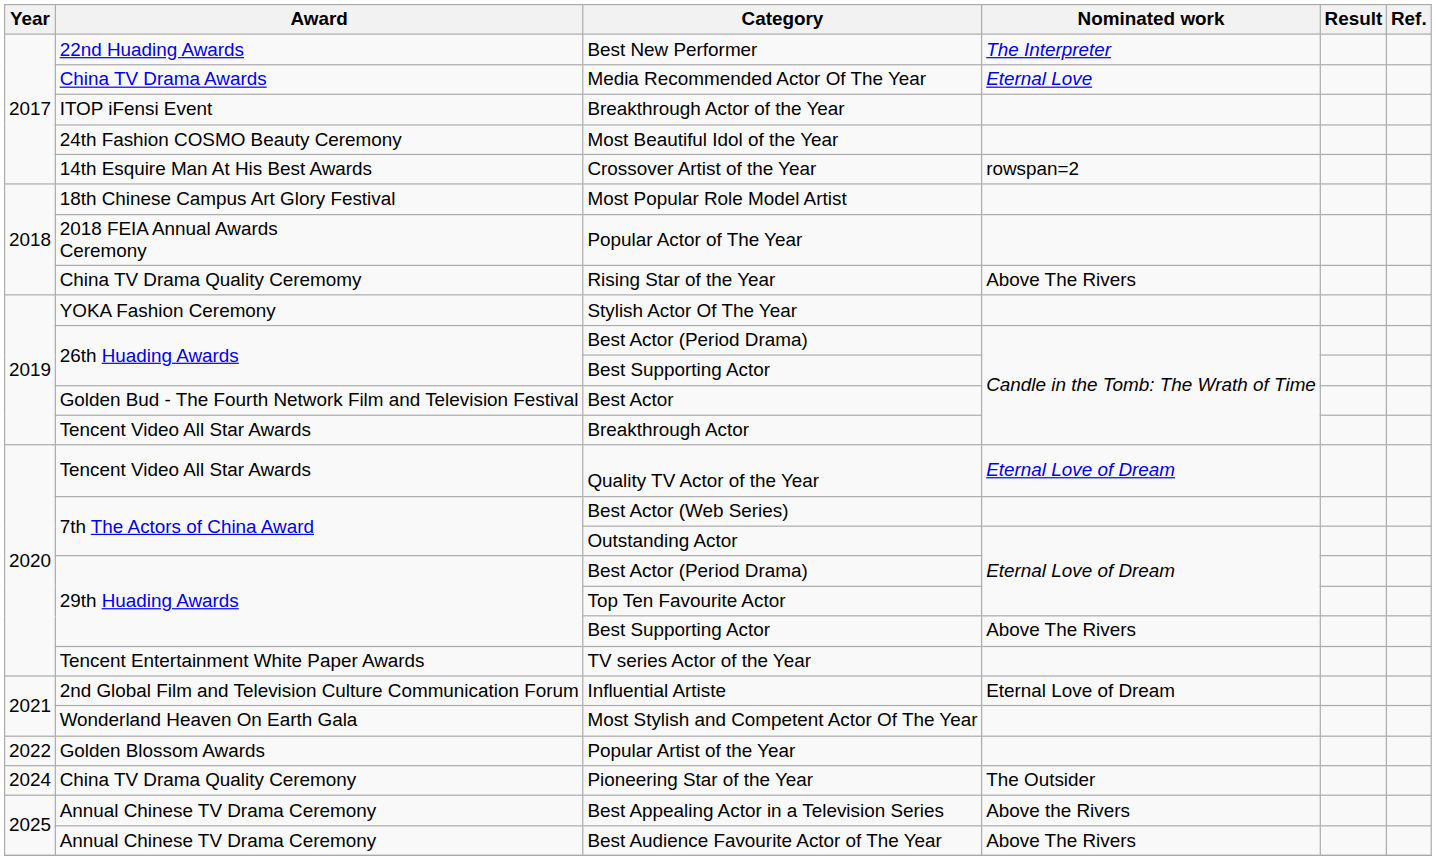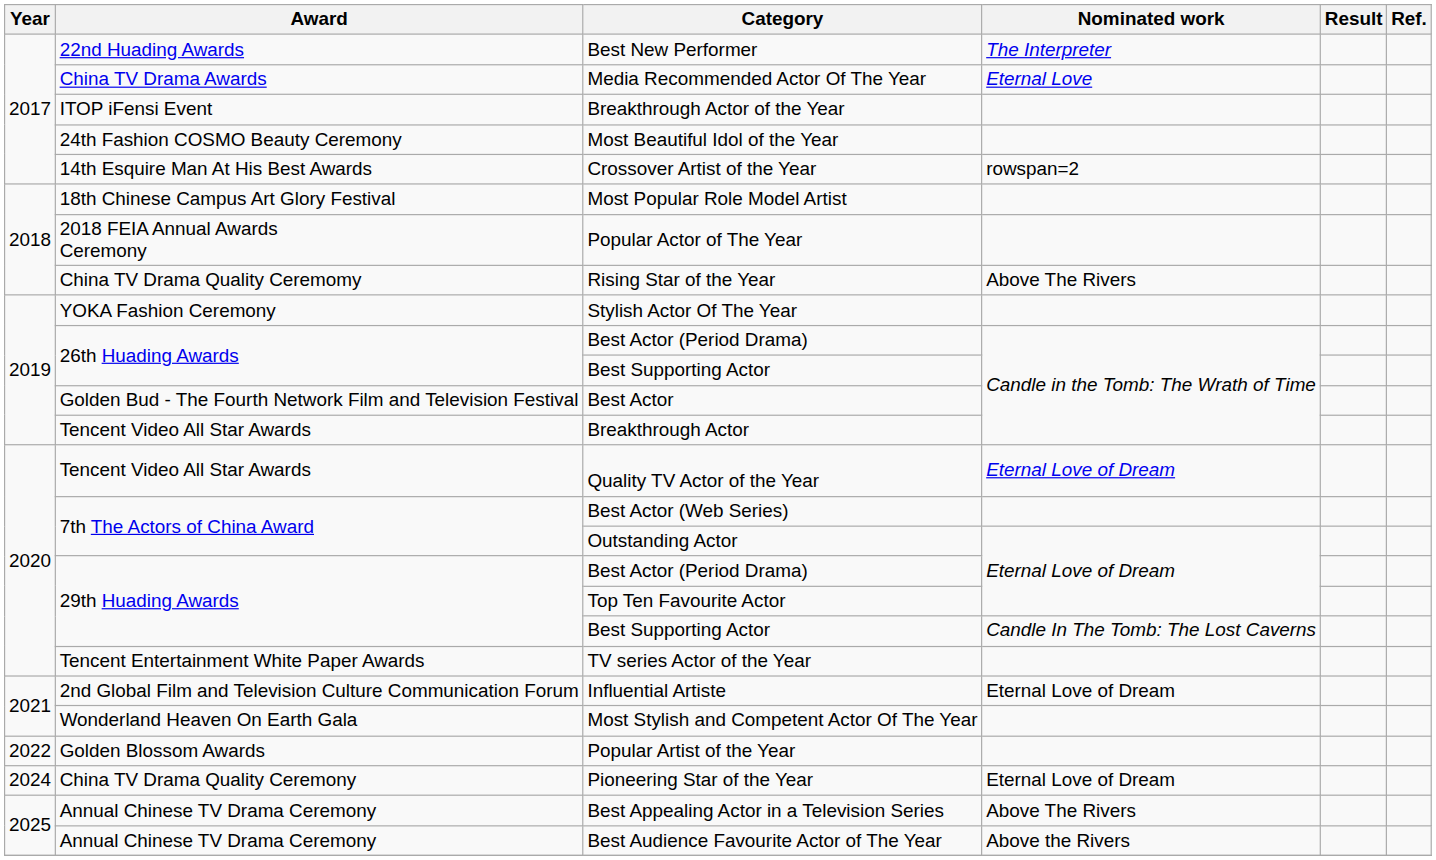(1061, 630) Above The Rivers -> (1151, 630) Candle In The Tomb: The Lost Caverns
(1041, 780) The Outsider -> (1081, 780) Eternal Love of Dream
(1058, 810) Above the Rivers -> (1061, 810) Above The Rivers
(1061, 840) Above The Rivers -> (1058, 840) Above the Rivers
